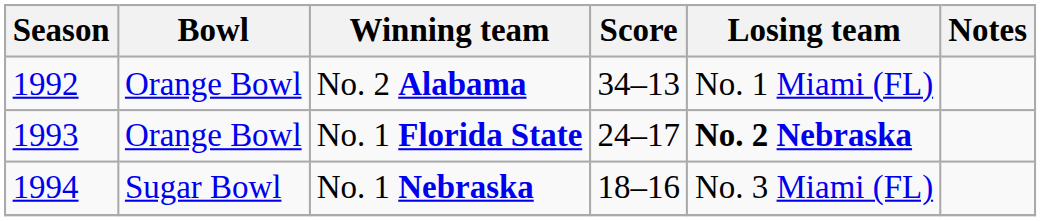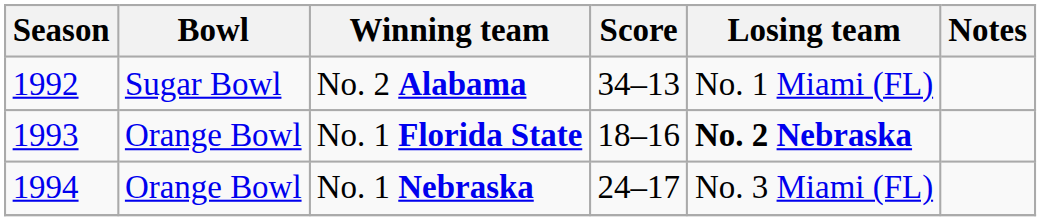(213, 82) Orange Bowl -> (203, 82) Sugar Bowl
(639, 135) 24–17 -> (639, 135) 18–16
(203, 187) Sugar Bowl -> (213, 187) Orange Bowl
(639, 187) 18–16 -> (639, 187) 24–17
